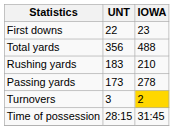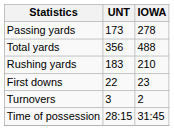rows swapped: (35, 30) <-> (41, 82)
(140, 99) gold background -> (140, 99) no background
